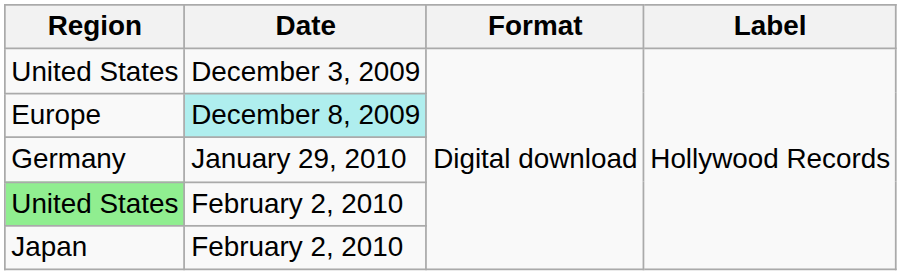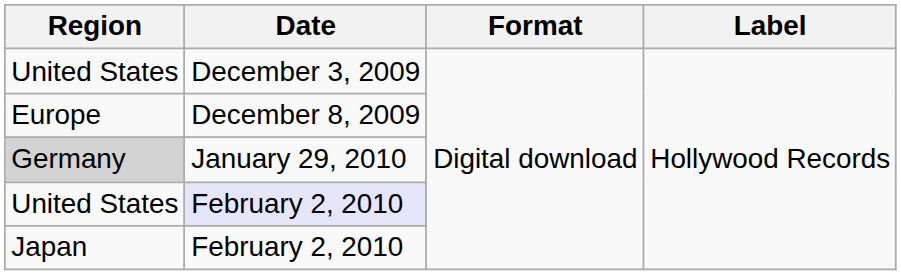(306, 114) paleturquoise background -> (306, 114) no background
(69, 159) no background -> (69, 159) lightgrey background
(95, 203) lightgreen background -> (95, 203) no background
(297, 203) no background -> (297, 203) lavender background
